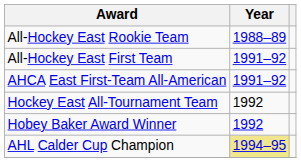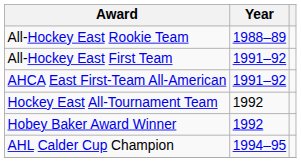(259, 146) khaki background -> (259, 146) no background
